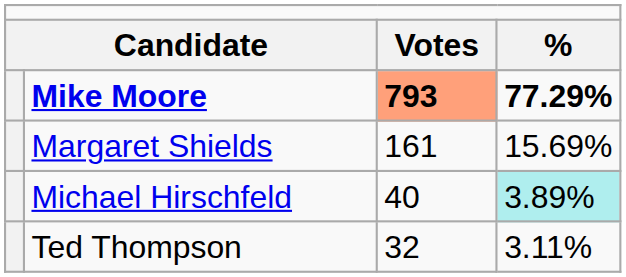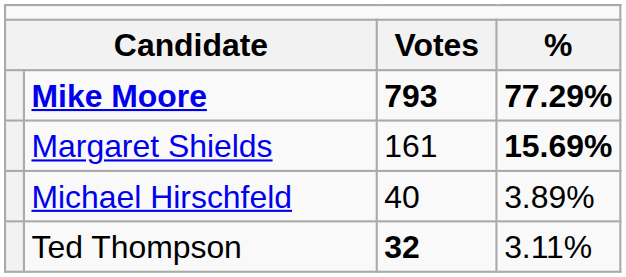(411, 96) lightsalmon background -> (411, 96) no background
(558, 146) normal -> (558, 146) bold
(549, 197) paleturquoise background -> (549, 197) no background
(402, 247) normal -> (402, 247) bold
